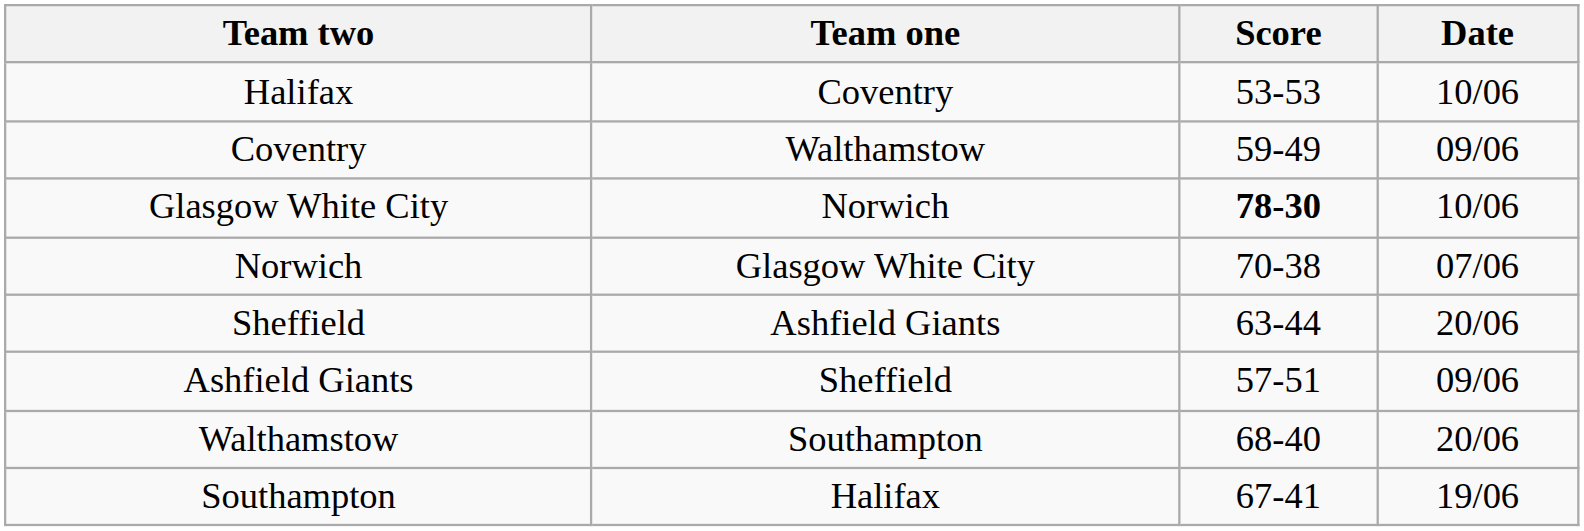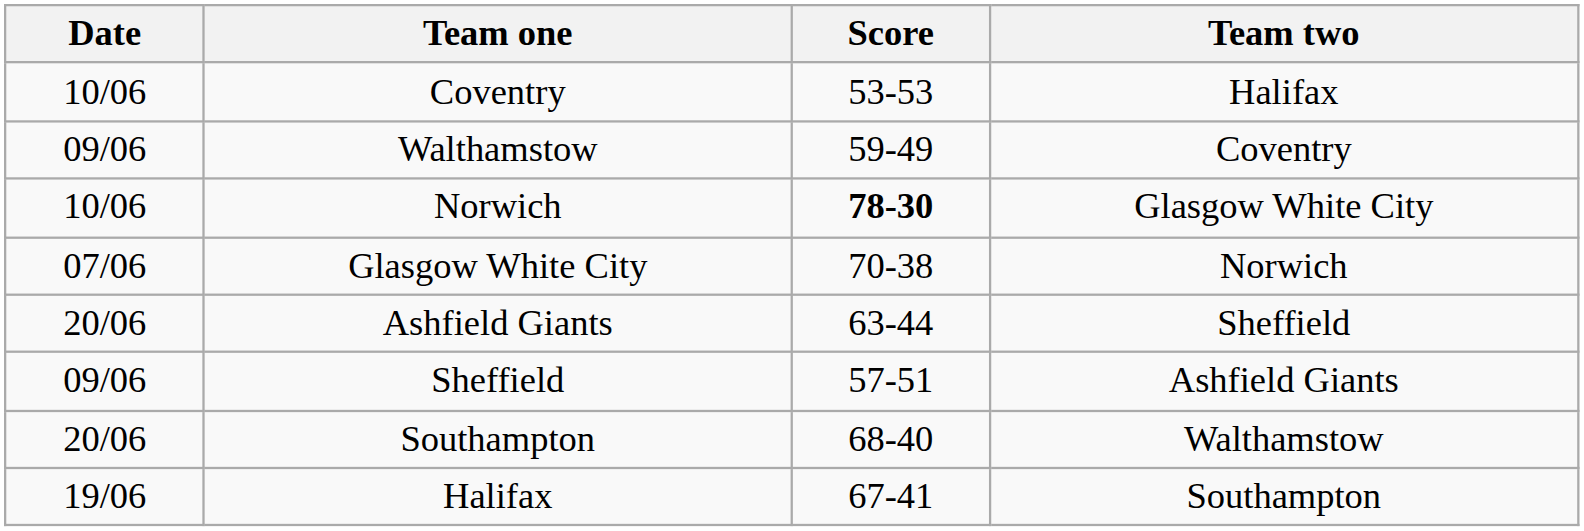columns swapped: (1478, 33) <-> (299, 33)
